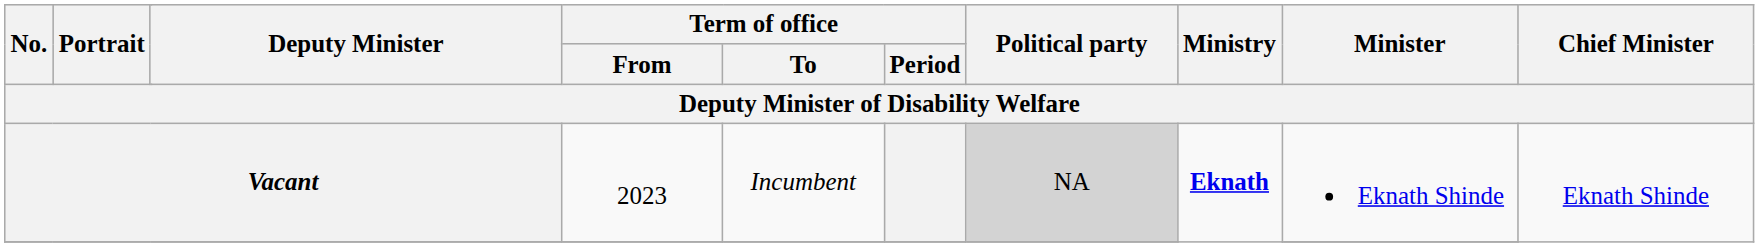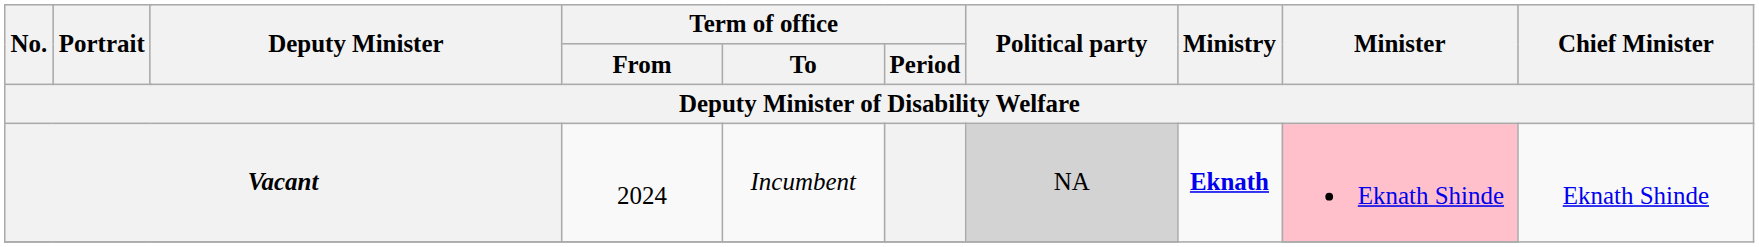(642, 196) 2023 -> (642, 196) 2024
(1400, 196) no background -> (1400, 196) pink background
